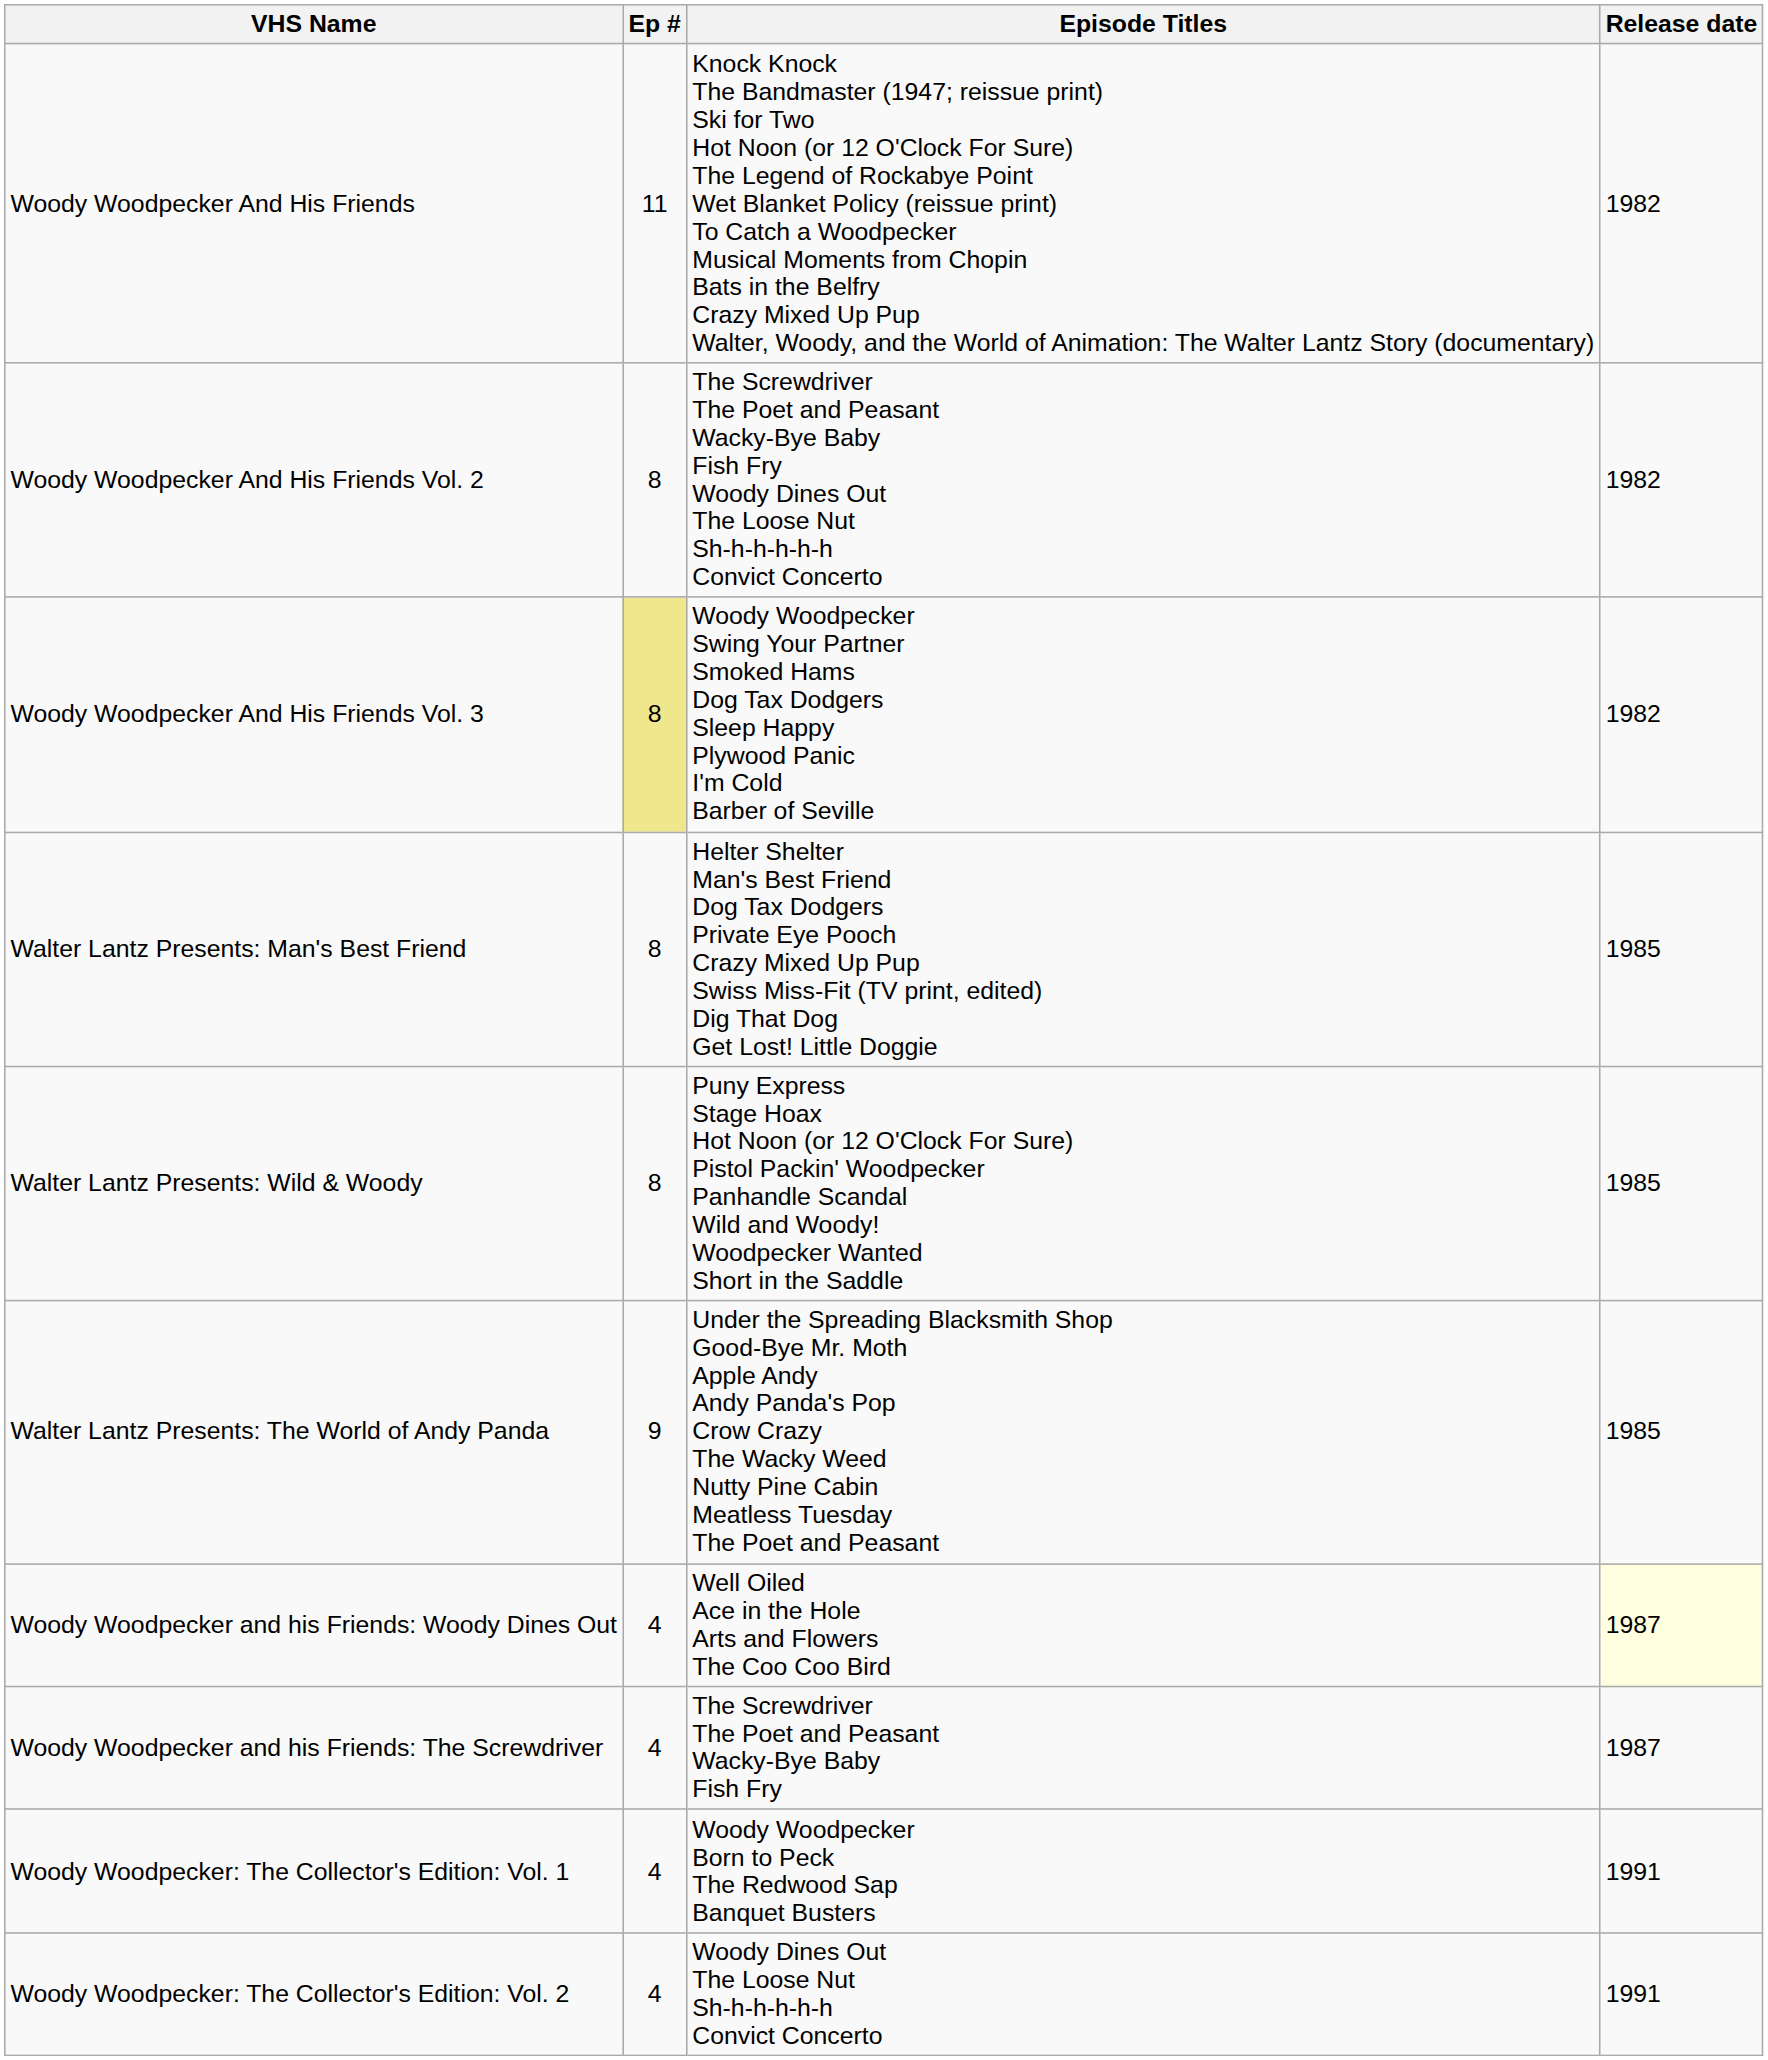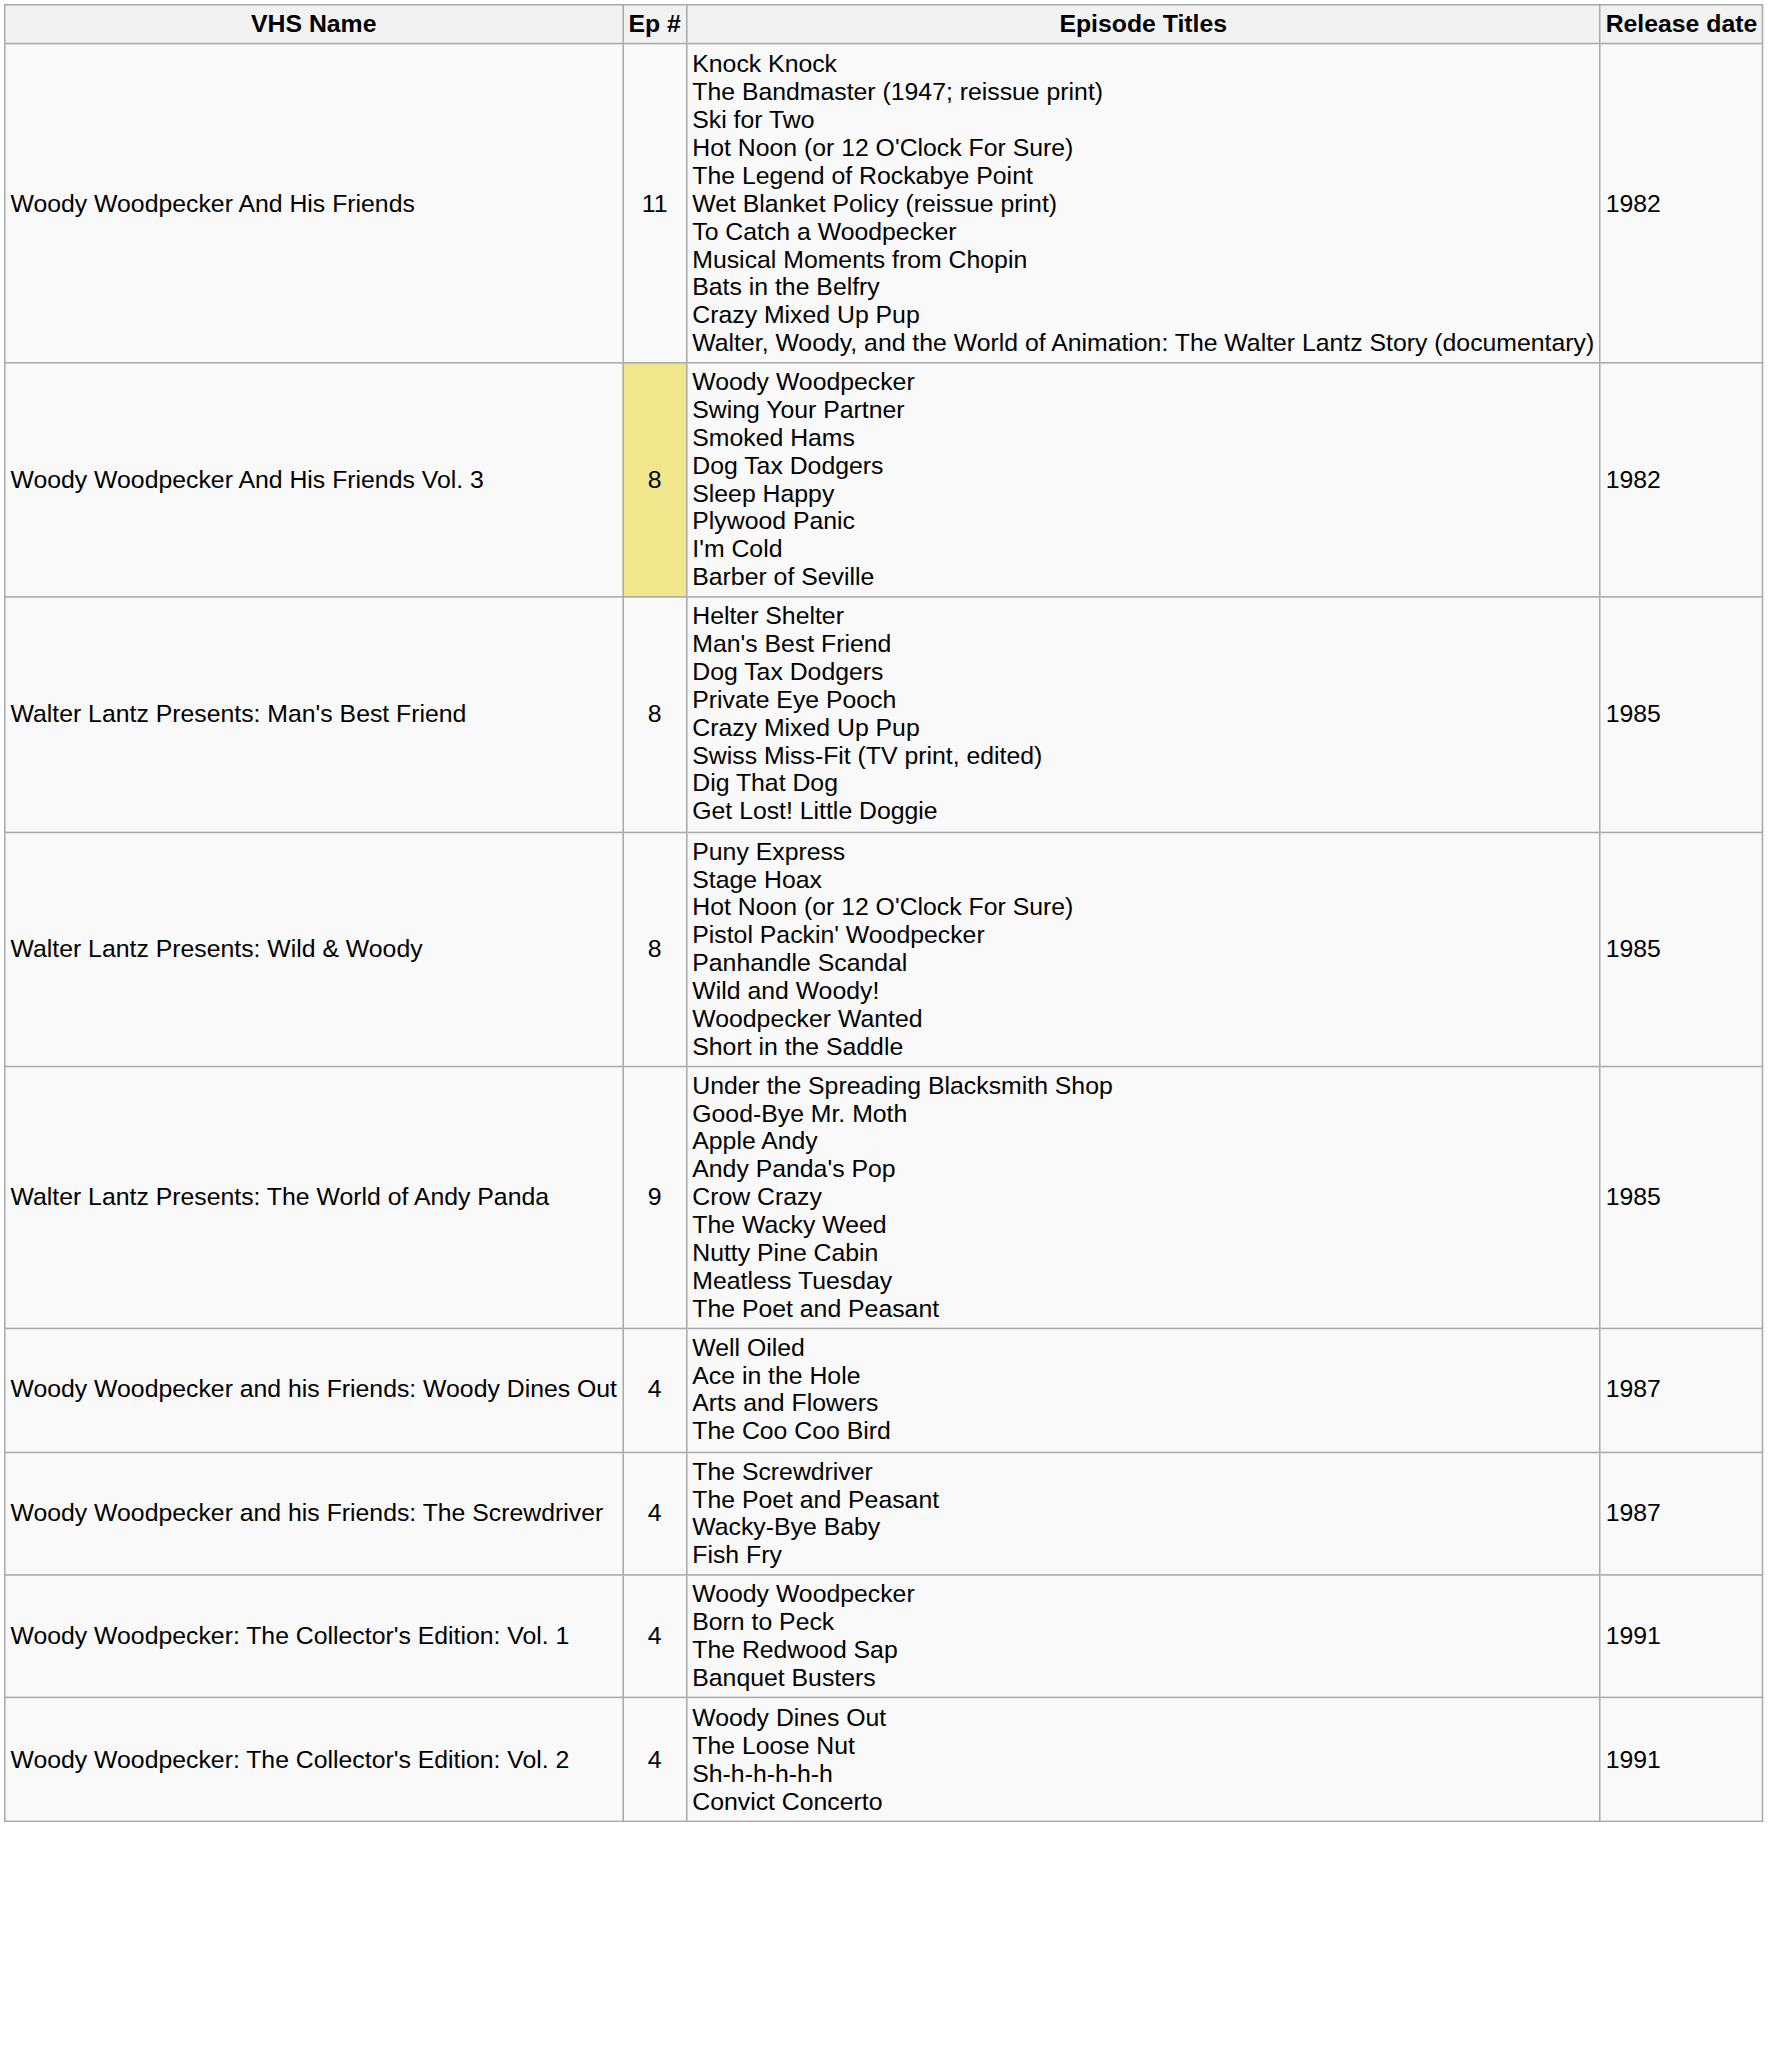- row: (247, 479)
(1633, 1624) lightyellow background -> (1633, 1390) no background
